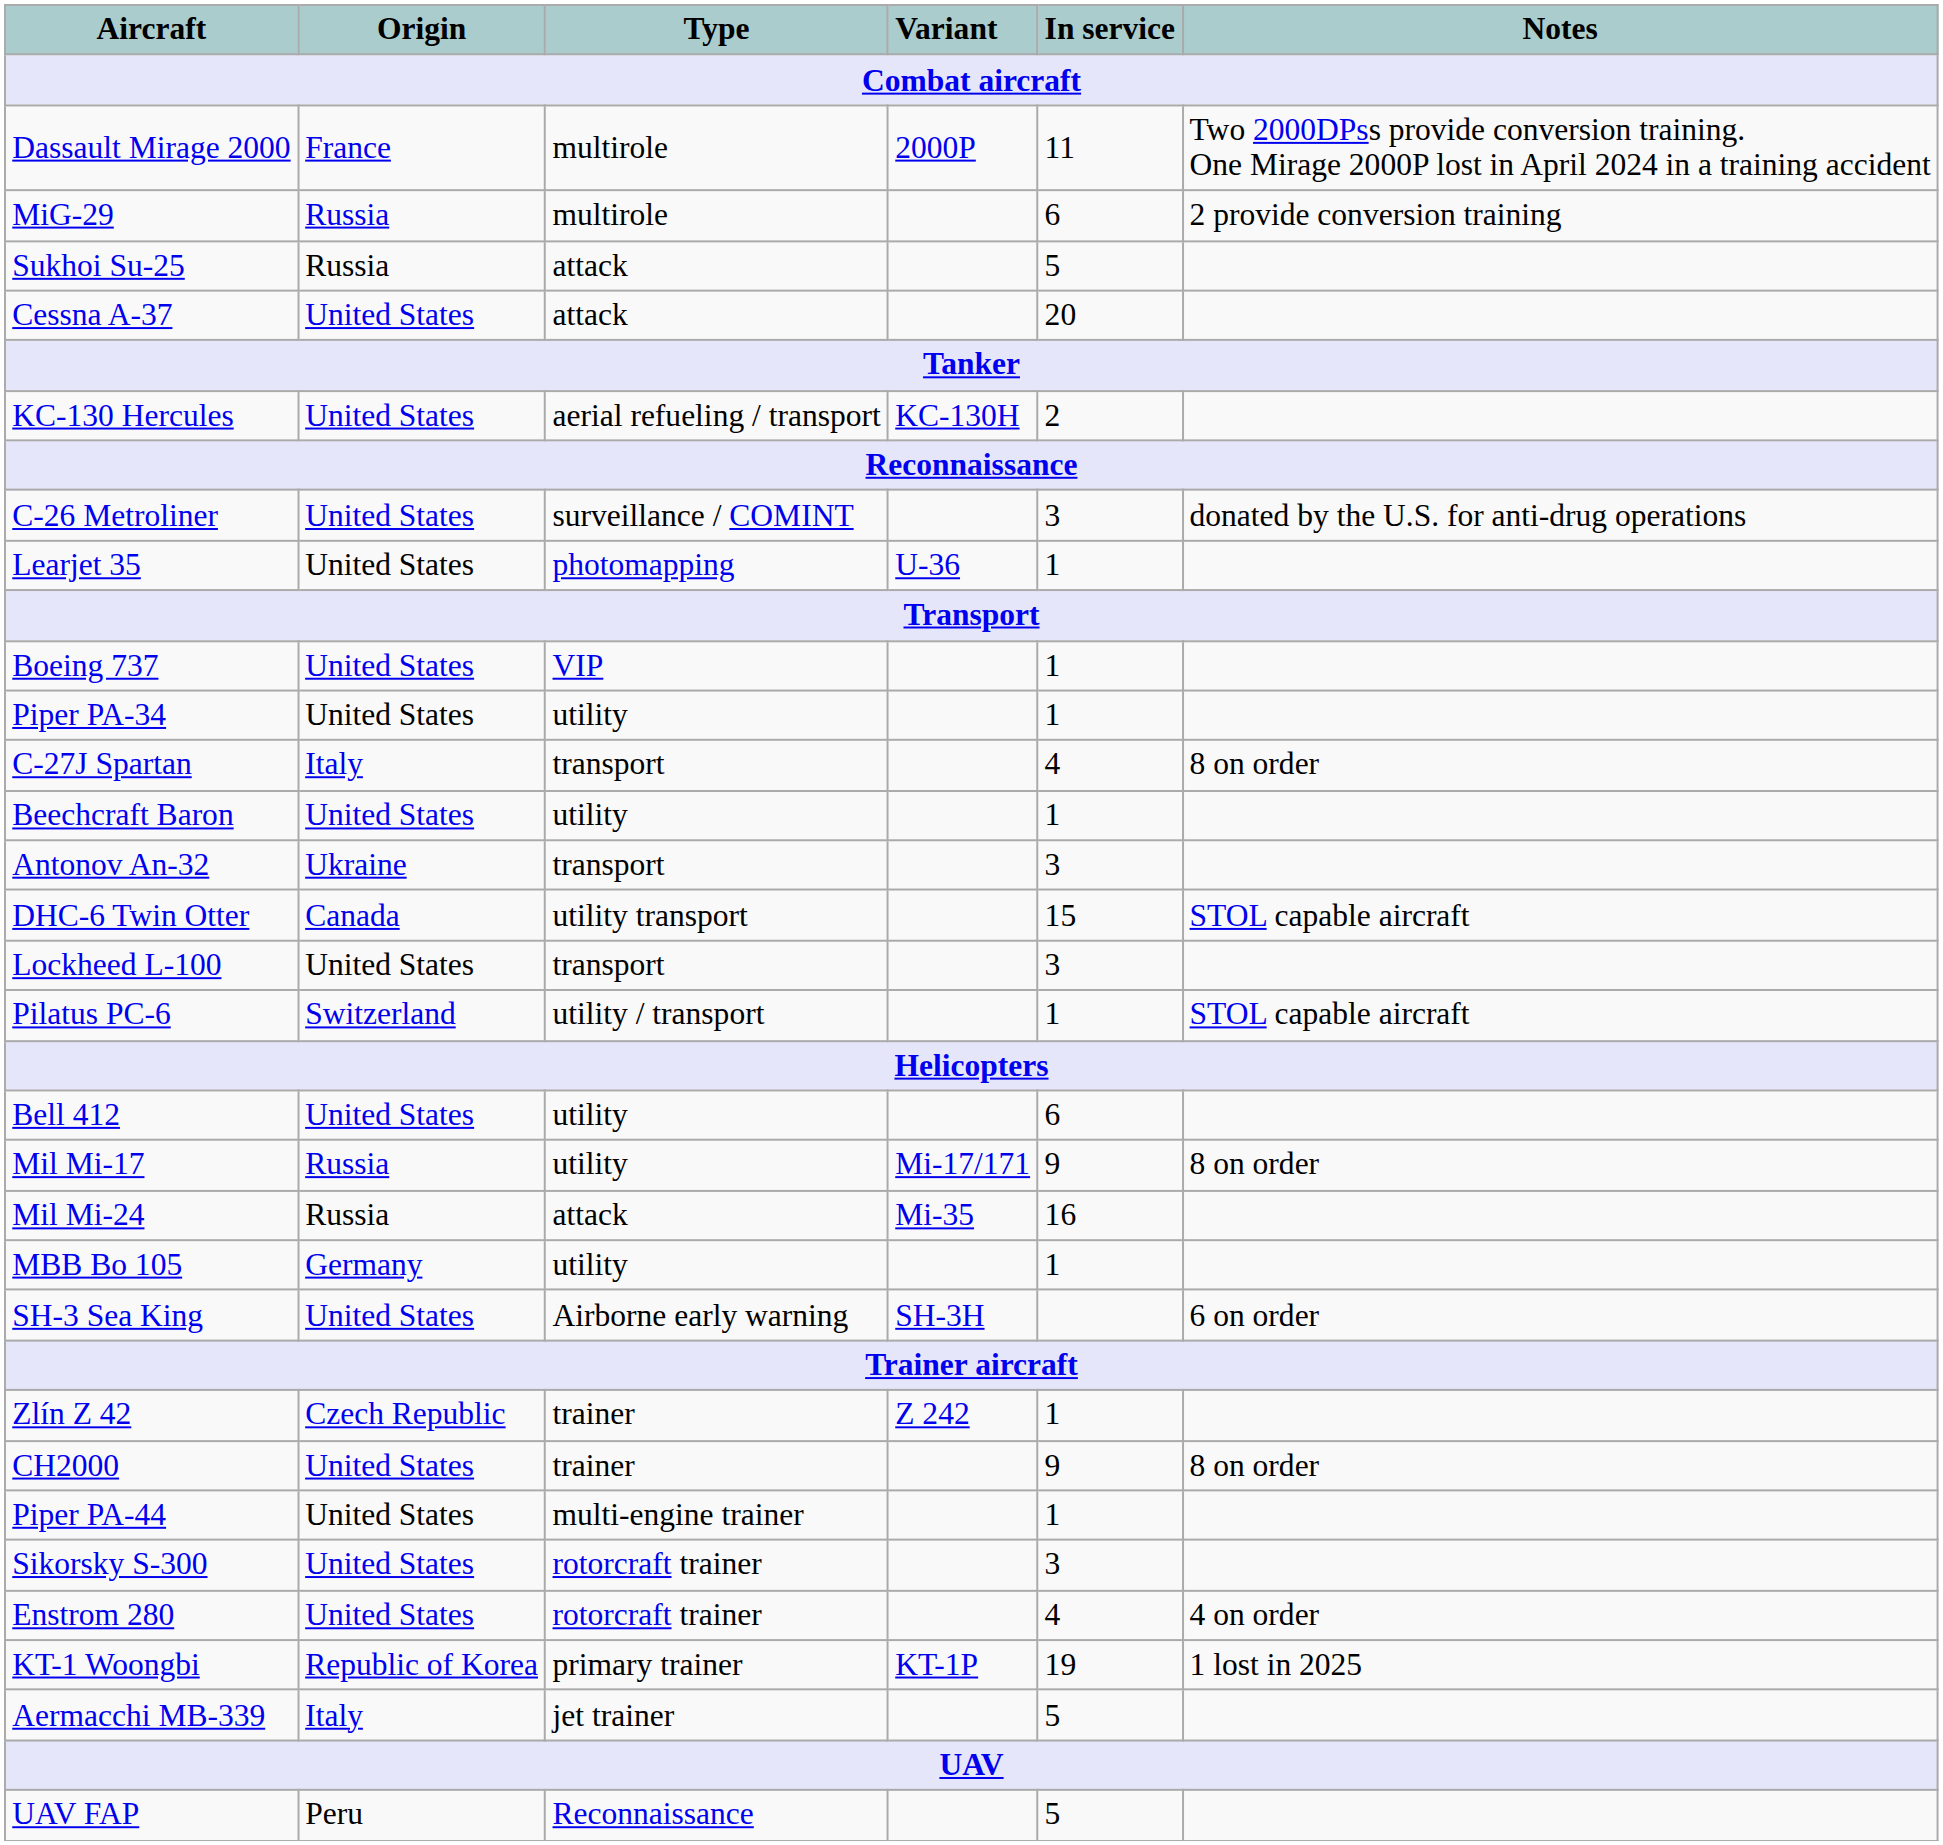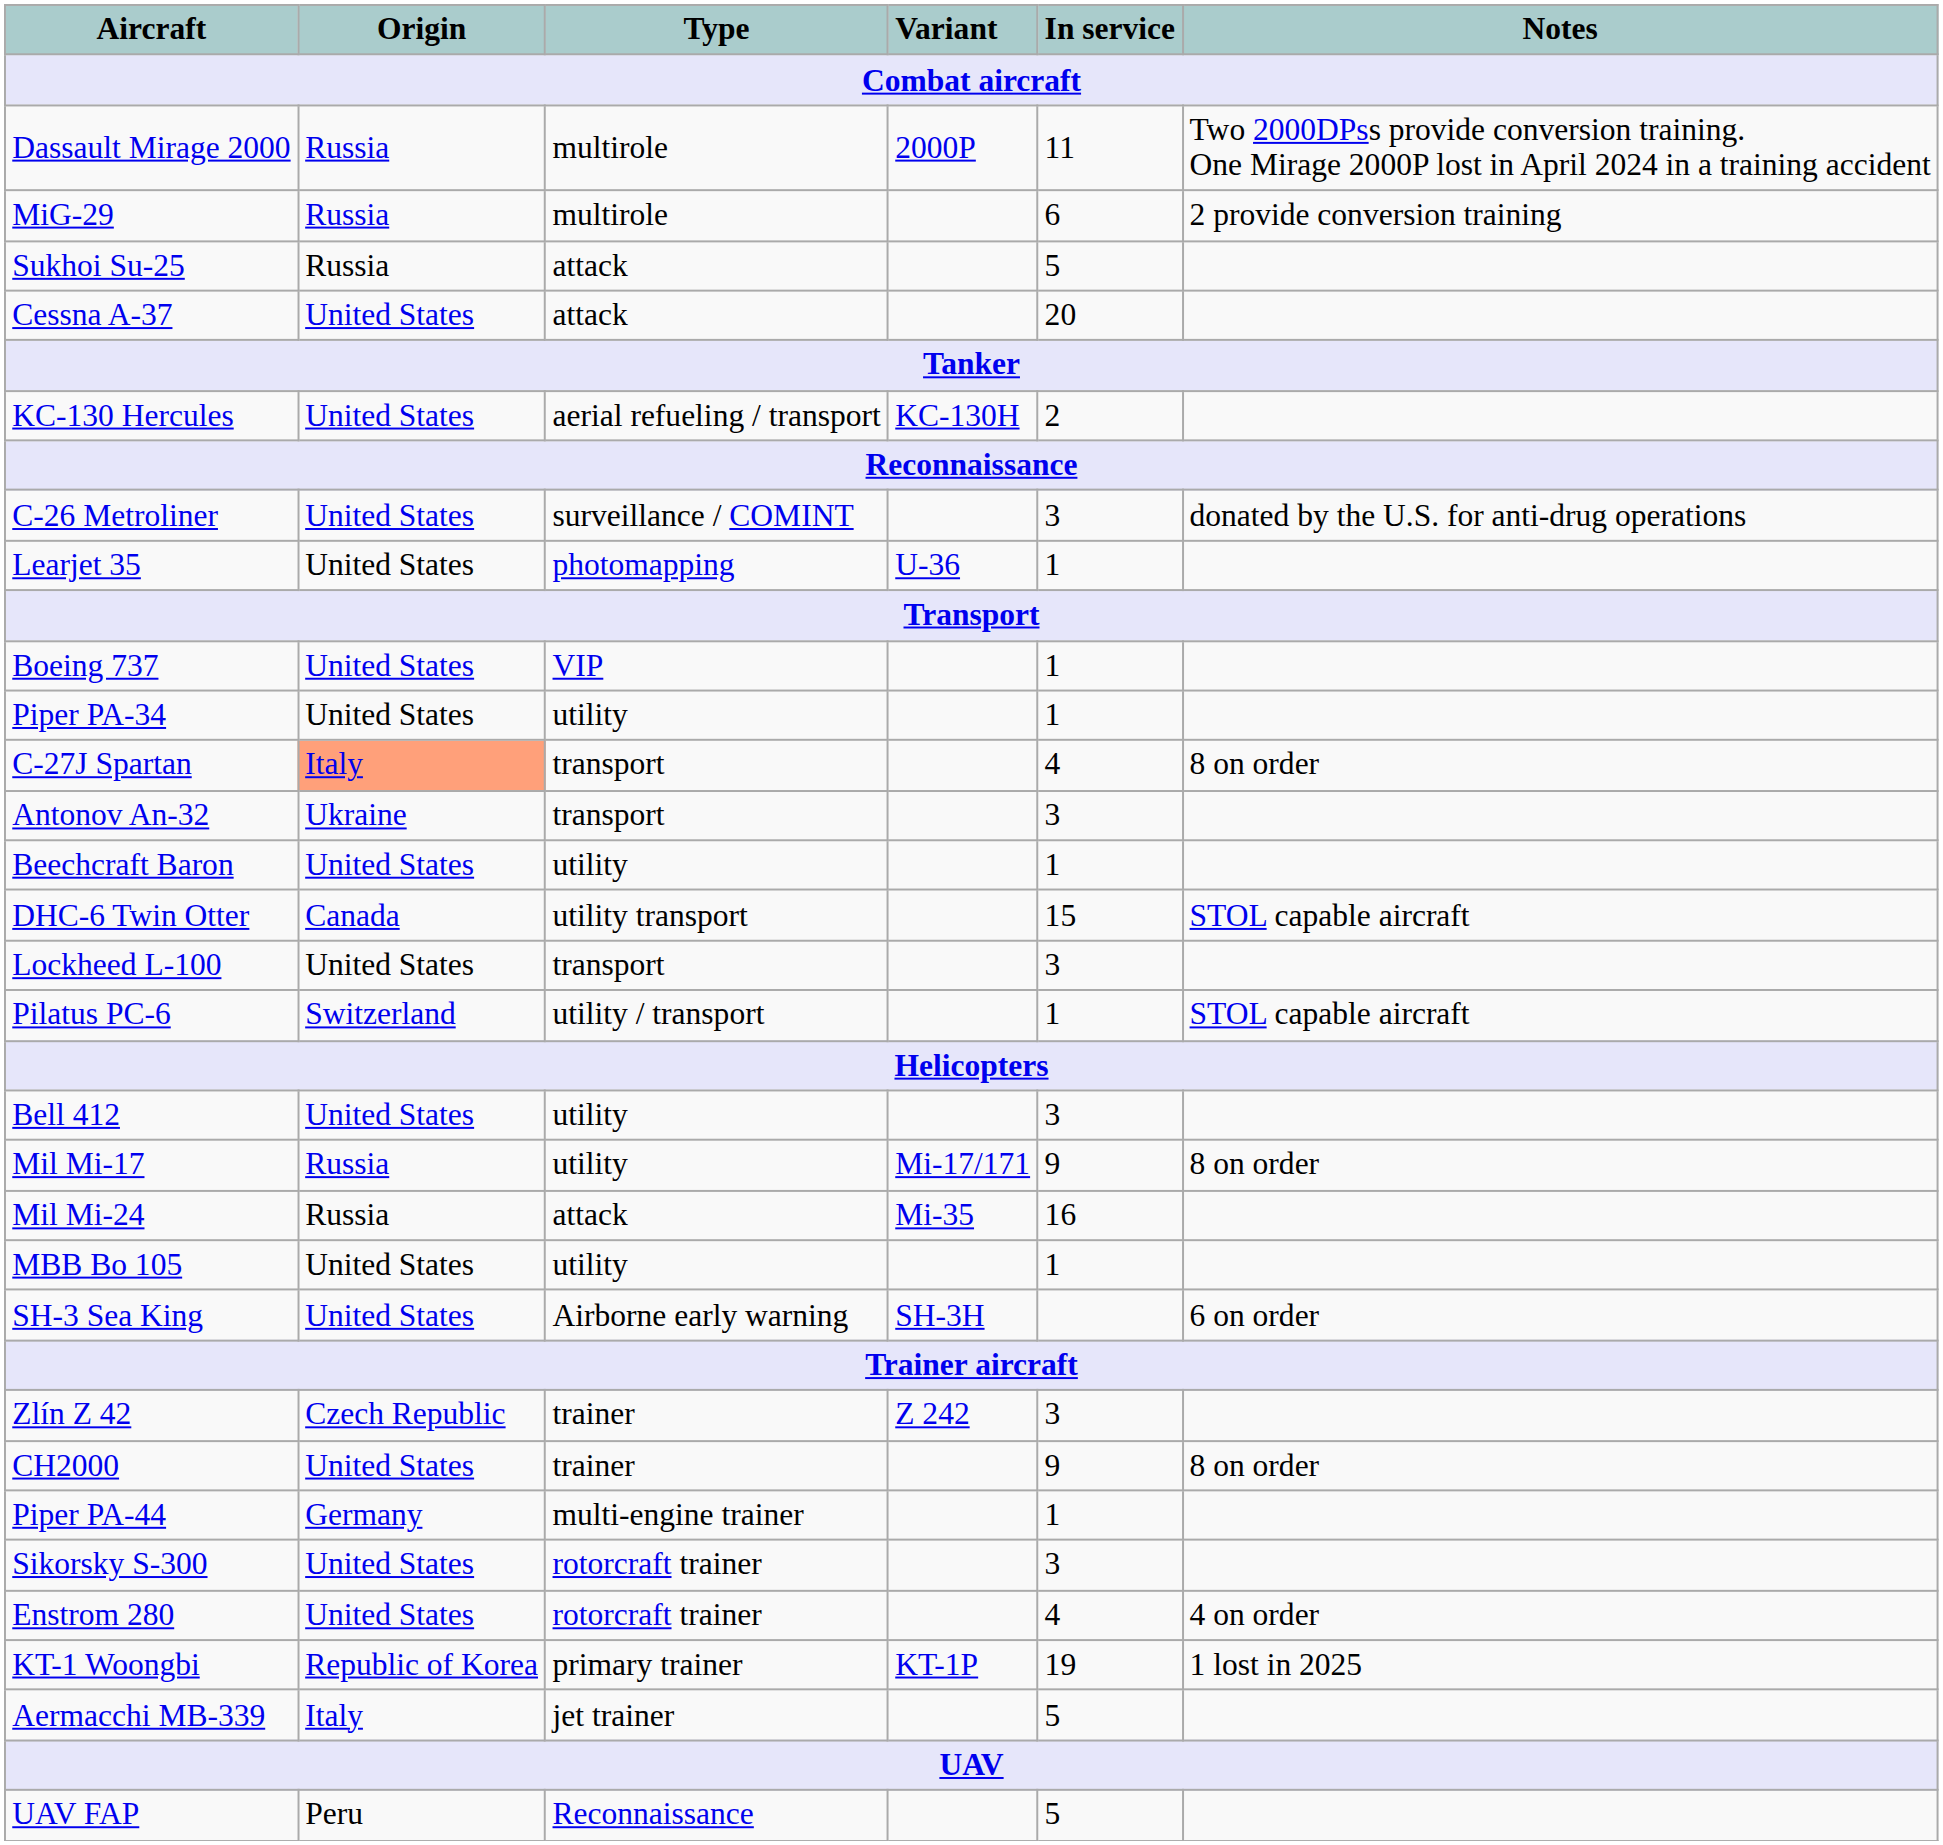(348, 147) France -> (347, 147) Russia
(334, 764) no background -> (334, 764) lightsalmon background
rows swapped: (111, 864) <-> (123, 814)
(1053, 1114) 6 -> (1053, 1114) 3
(364, 1264) Germany -> (390, 1264) United States
(1053, 1414) 1 -> (1053, 1414) 3
(390, 1514) United States -> (364, 1514) Germany
